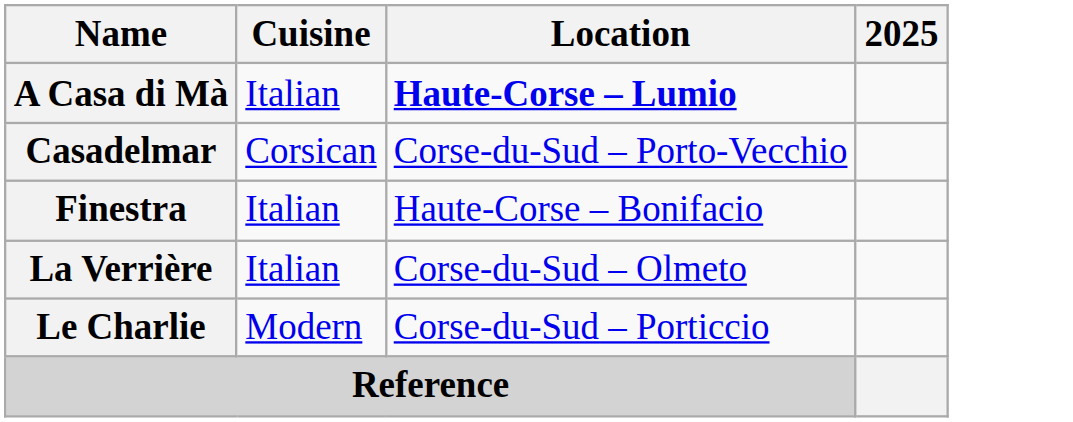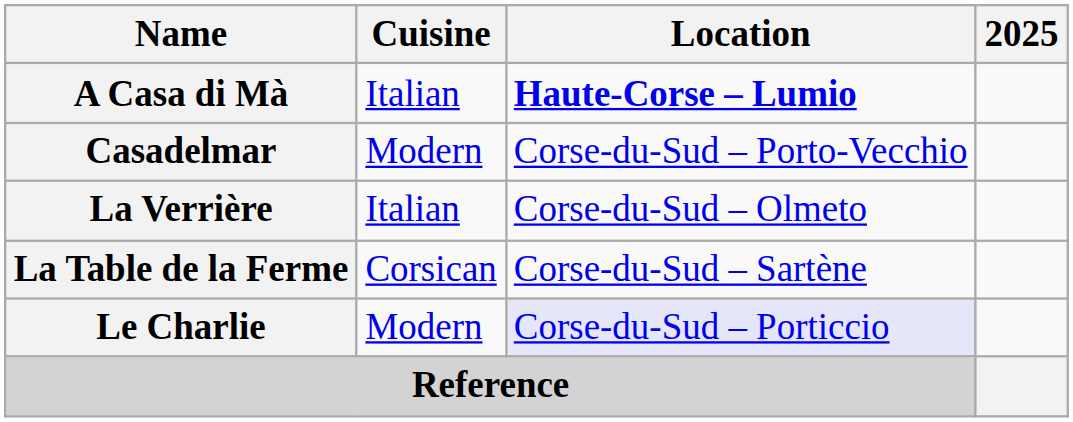(311, 151) Corsican -> (424, 151) Modern
- row: (121, 209)
+ row: (181, 268)
(582, 326) no background -> (702, 326) lavender background
